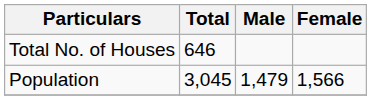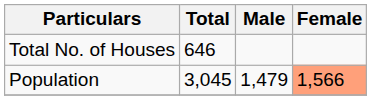(321, 79) no background -> (321, 79) lightsalmon background
